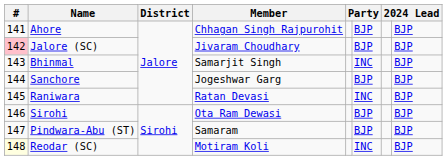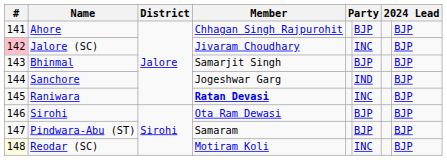(363, 46) BJP -> (363, 46) INC
(363, 63) INC -> (363, 63) BJP
(363, 80) BJP -> (363, 80) IND
(232, 96) normal -> (232, 96) bold
